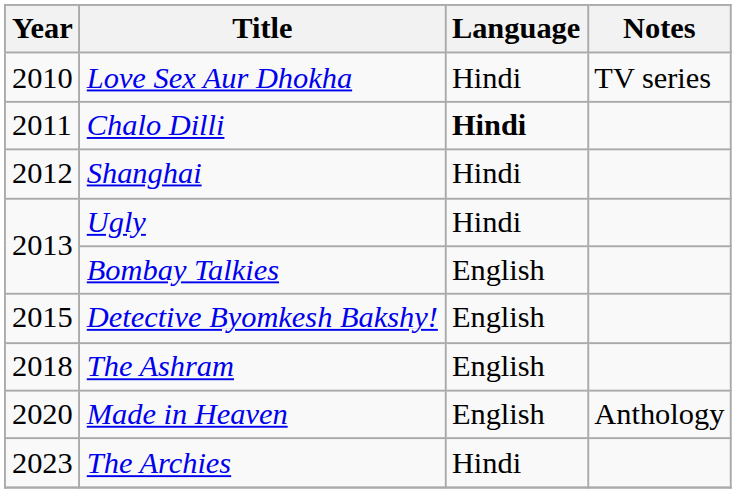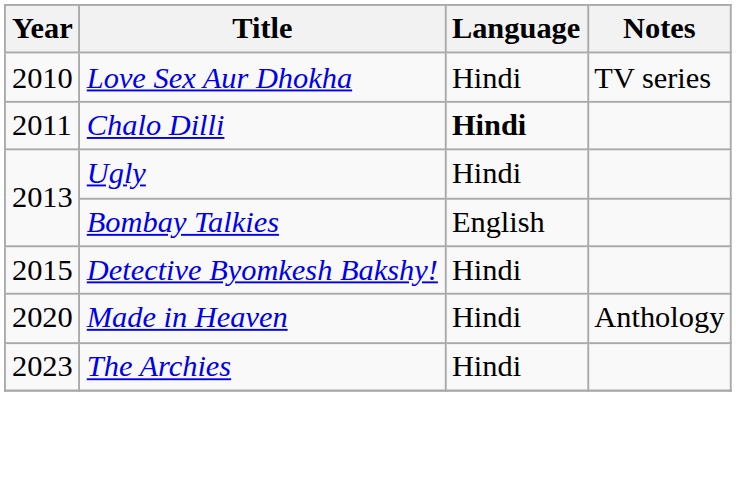- row: (144, 173)
(498, 317) English -> (487, 269) Hindi
- row: (160, 366)
(498, 414) English -> (487, 317) Hindi
